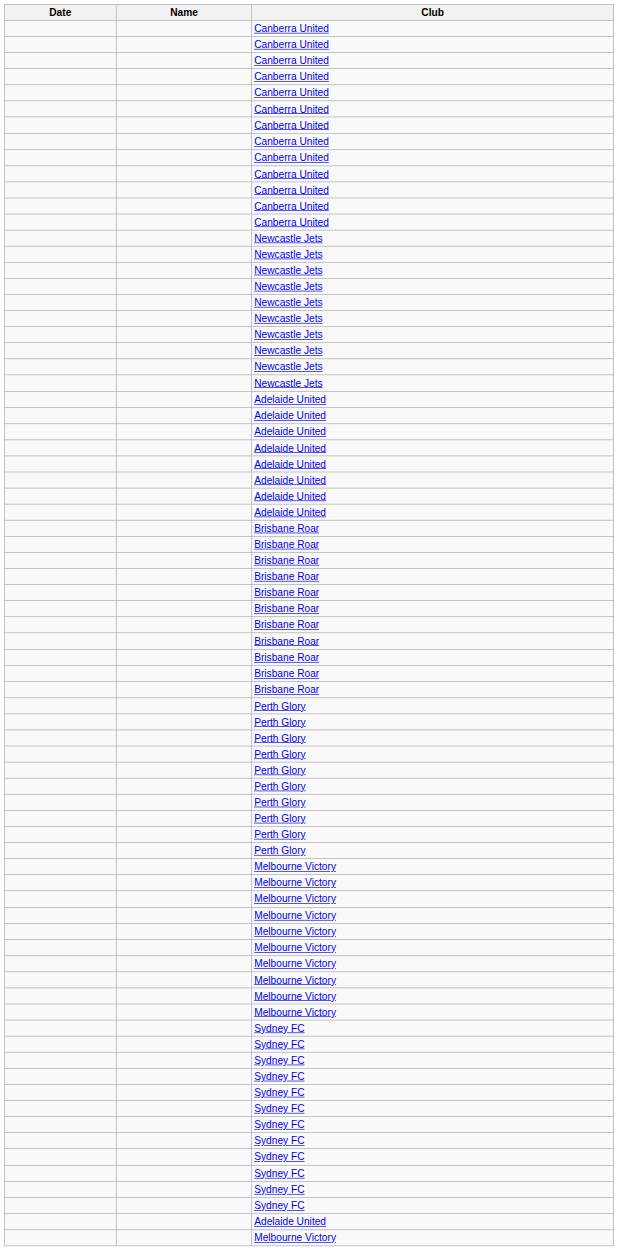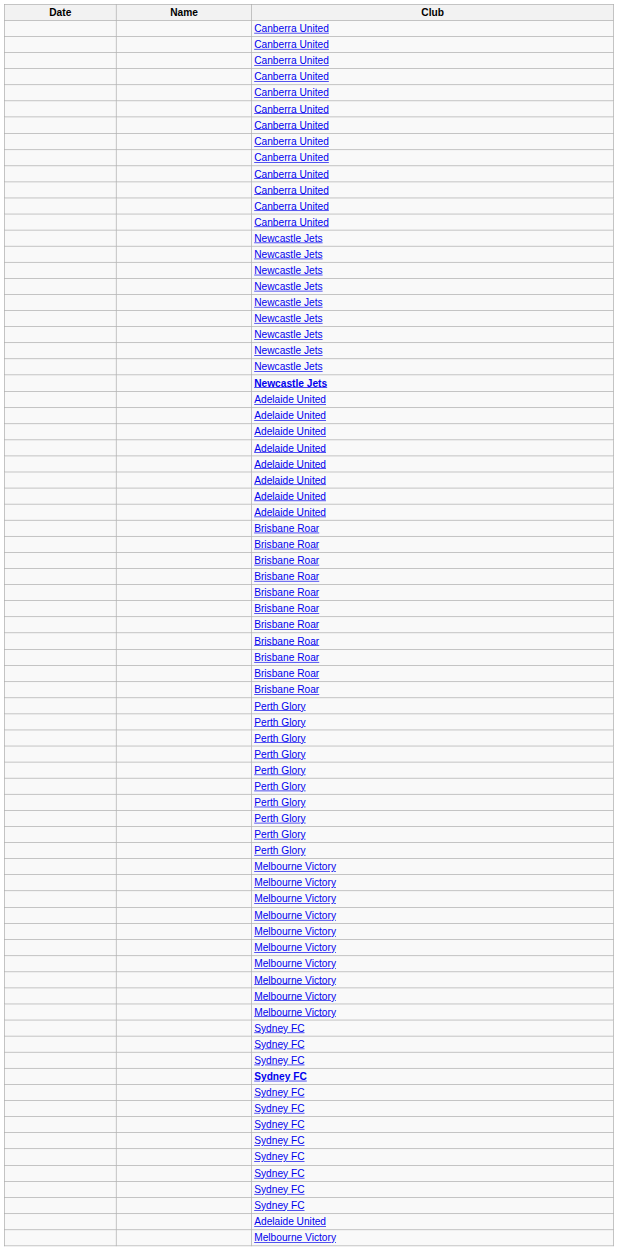(288, 383) normal -> (291, 383) bold
(279, 1077) normal -> (280, 1077) bold
